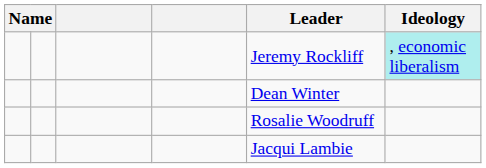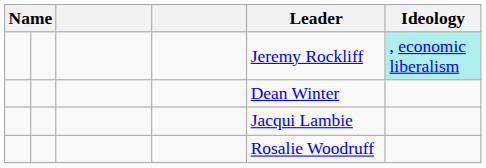(312, 120) Rosalie Woodruff -> (302, 120) Jacqui Lambie
(302, 148) Jacqui Lambie -> (312, 148) Rosalie Woodruff
